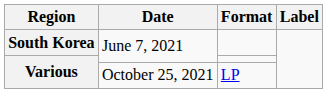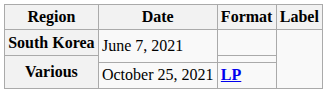(230, 75) normal -> (231, 75) bold
